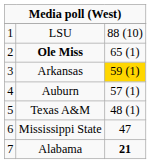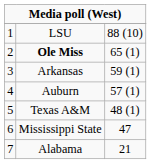(125, 71) gold background -> (125, 71) no background
(125, 149) bold -> (125, 149) normal
